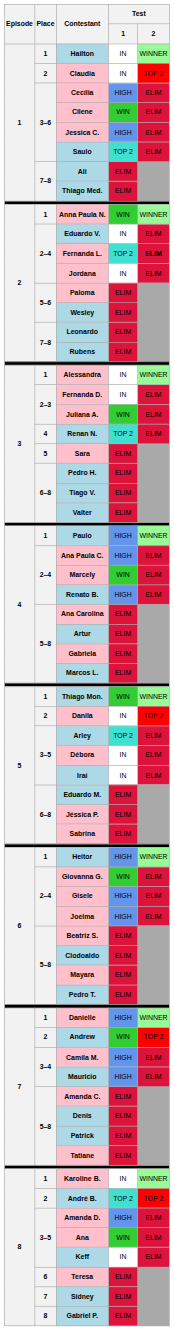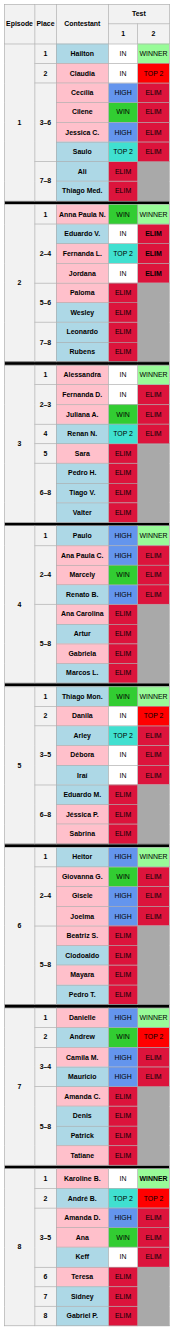(154, 233) normal -> (154, 233) bold
(154, 273) normal -> (154, 273) bold
(154, 1178) normal -> (154, 1178) bold
